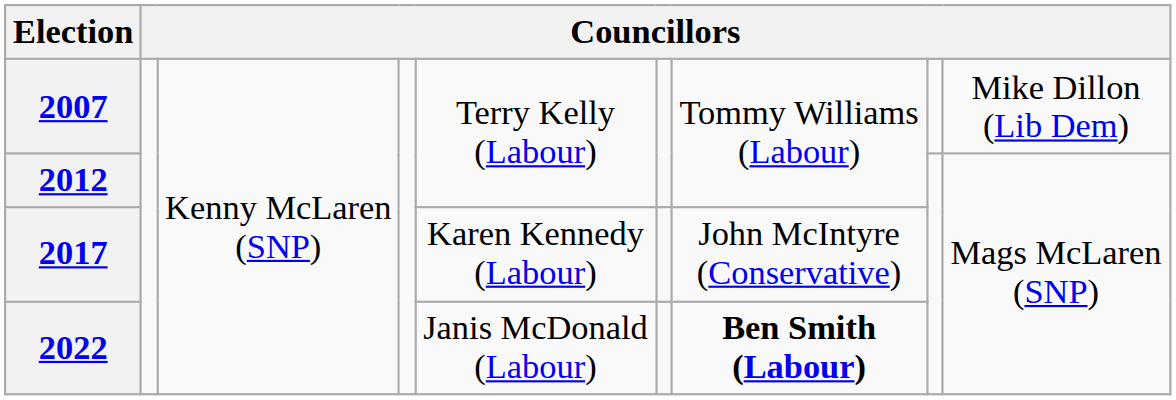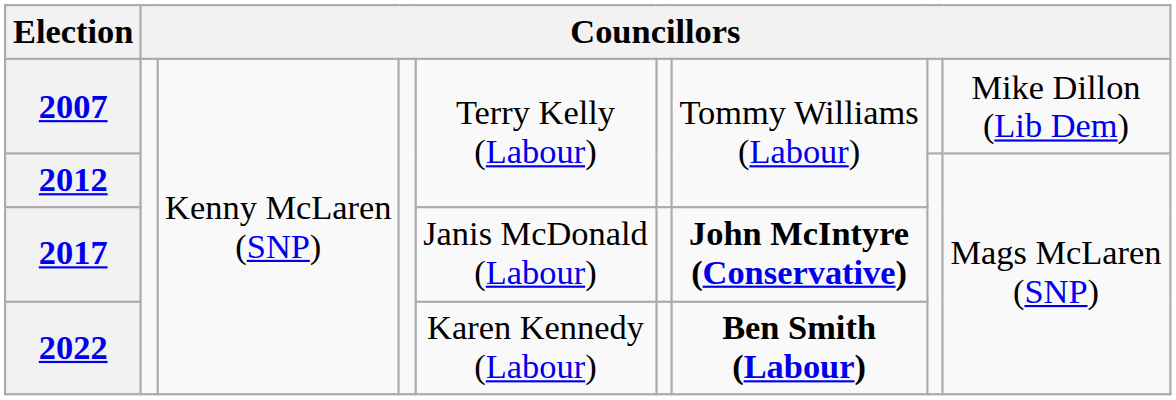(535, 253) Karen Kennedy (Labour) -> (535, 253) Janis McDonald (Labour)
(799, 253) normal -> (799, 253) bold
(535, 346) Janis McDonald (Labour) -> (535, 346) Karen Kennedy (Labour)
